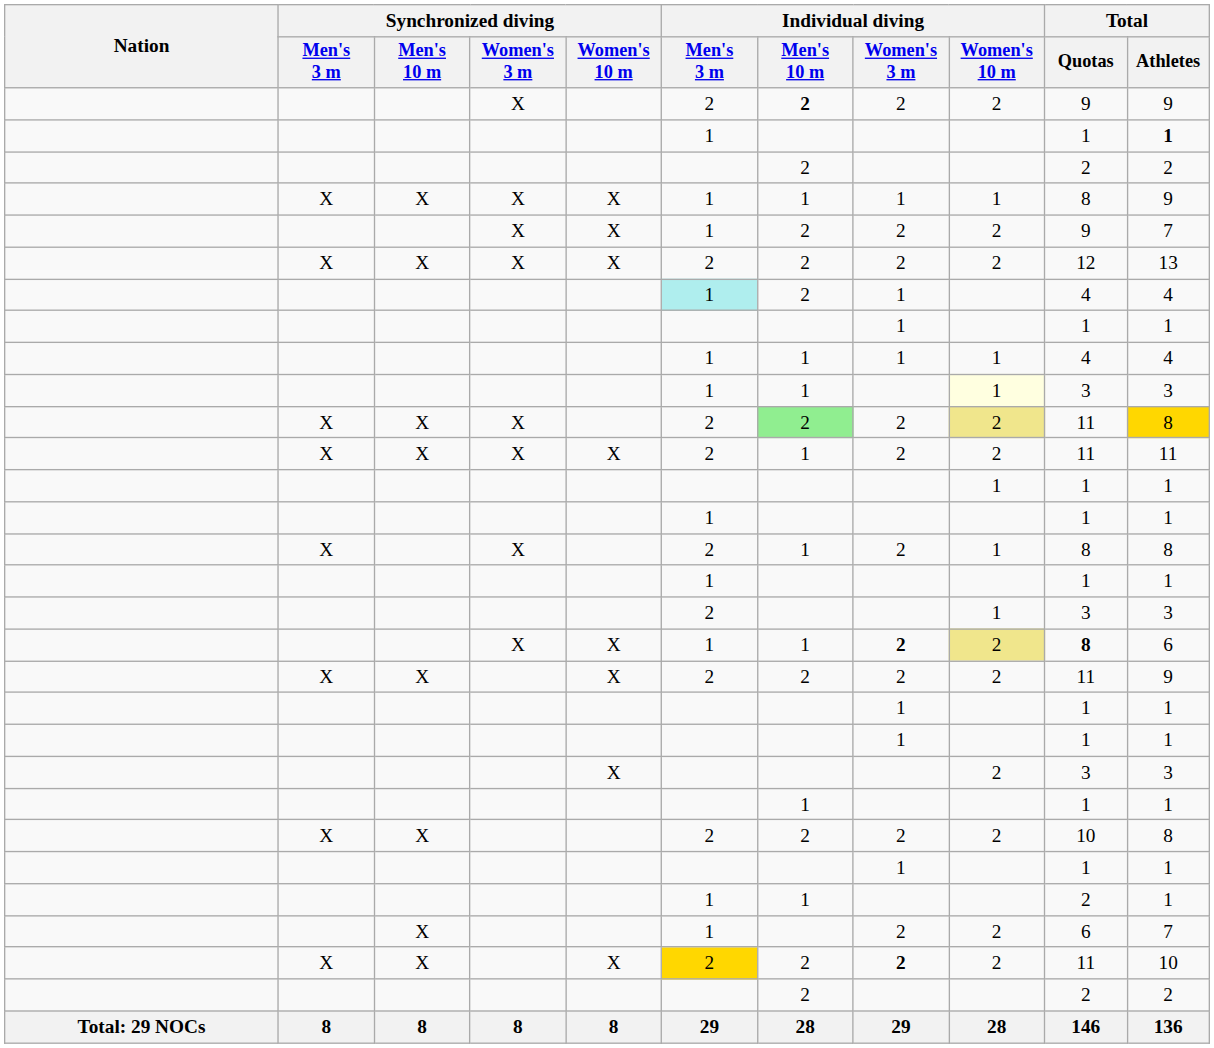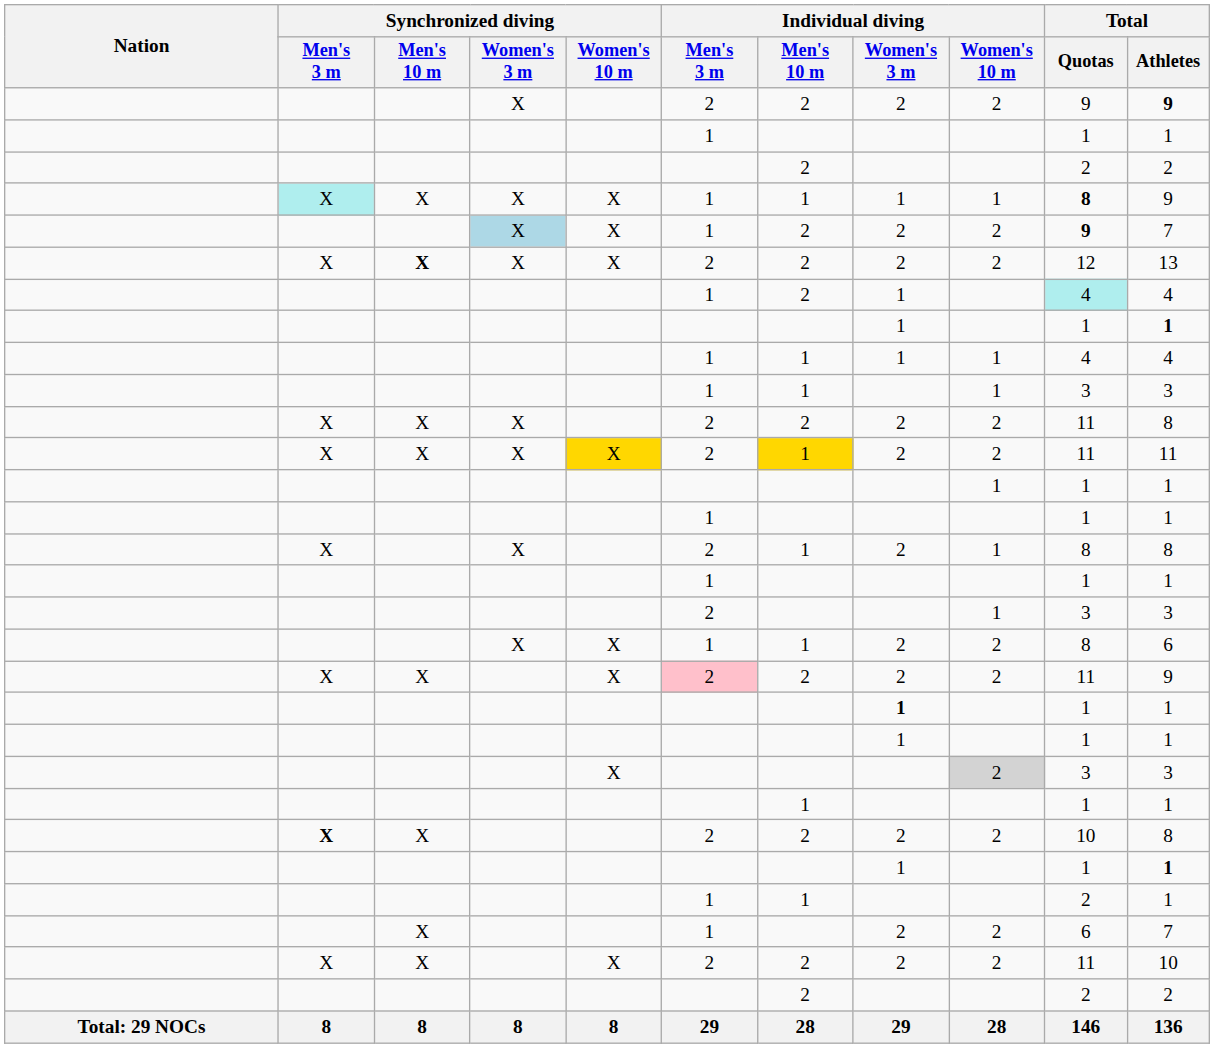(805, 104) bold -> (805, 104) normal
(1168, 104) normal -> (1168, 104) bold
(1168, 136) bold -> (1168, 136) normal
(326, 199) no background -> (326, 199) paleturquoise background
(1086, 199) normal -> (1086, 199) bold
(518, 231) no background -> (518, 231) lightblue background
(1086, 231) normal -> (1086, 231) bold
(422, 263) normal -> (422, 263) bold
(709, 295) paleturquoise background -> (709, 295) no background
(1086, 295) no background -> (1086, 295) paleturquoise background
(1168, 326) normal -> (1168, 326) bold
(997, 390) lightyellow background -> (997, 390) no background
(805, 422) lightgreen background -> (805, 422) no background
(997, 422) khaki background -> (997, 422) no background
(1168, 422) gold background -> (1168, 422) no background
(614, 454) no background -> (614, 454) gold background
(805, 454) no background -> (805, 454) gold background
(901, 645) bold -> (901, 645) normal
(997, 645) khaki background -> (997, 645) no background
(1086, 645) bold -> (1086, 645) normal
(709, 677) no background -> (709, 677) pink background
(901, 708) normal -> (901, 708) bold
(997, 772) no background -> (997, 772) lightgrey background
(326, 836) normal -> (326, 836) bold
(1168, 867) normal -> (1168, 867) bold
(709, 963) gold background -> (709, 963) no background
(901, 963) bold -> (901, 963) normal
